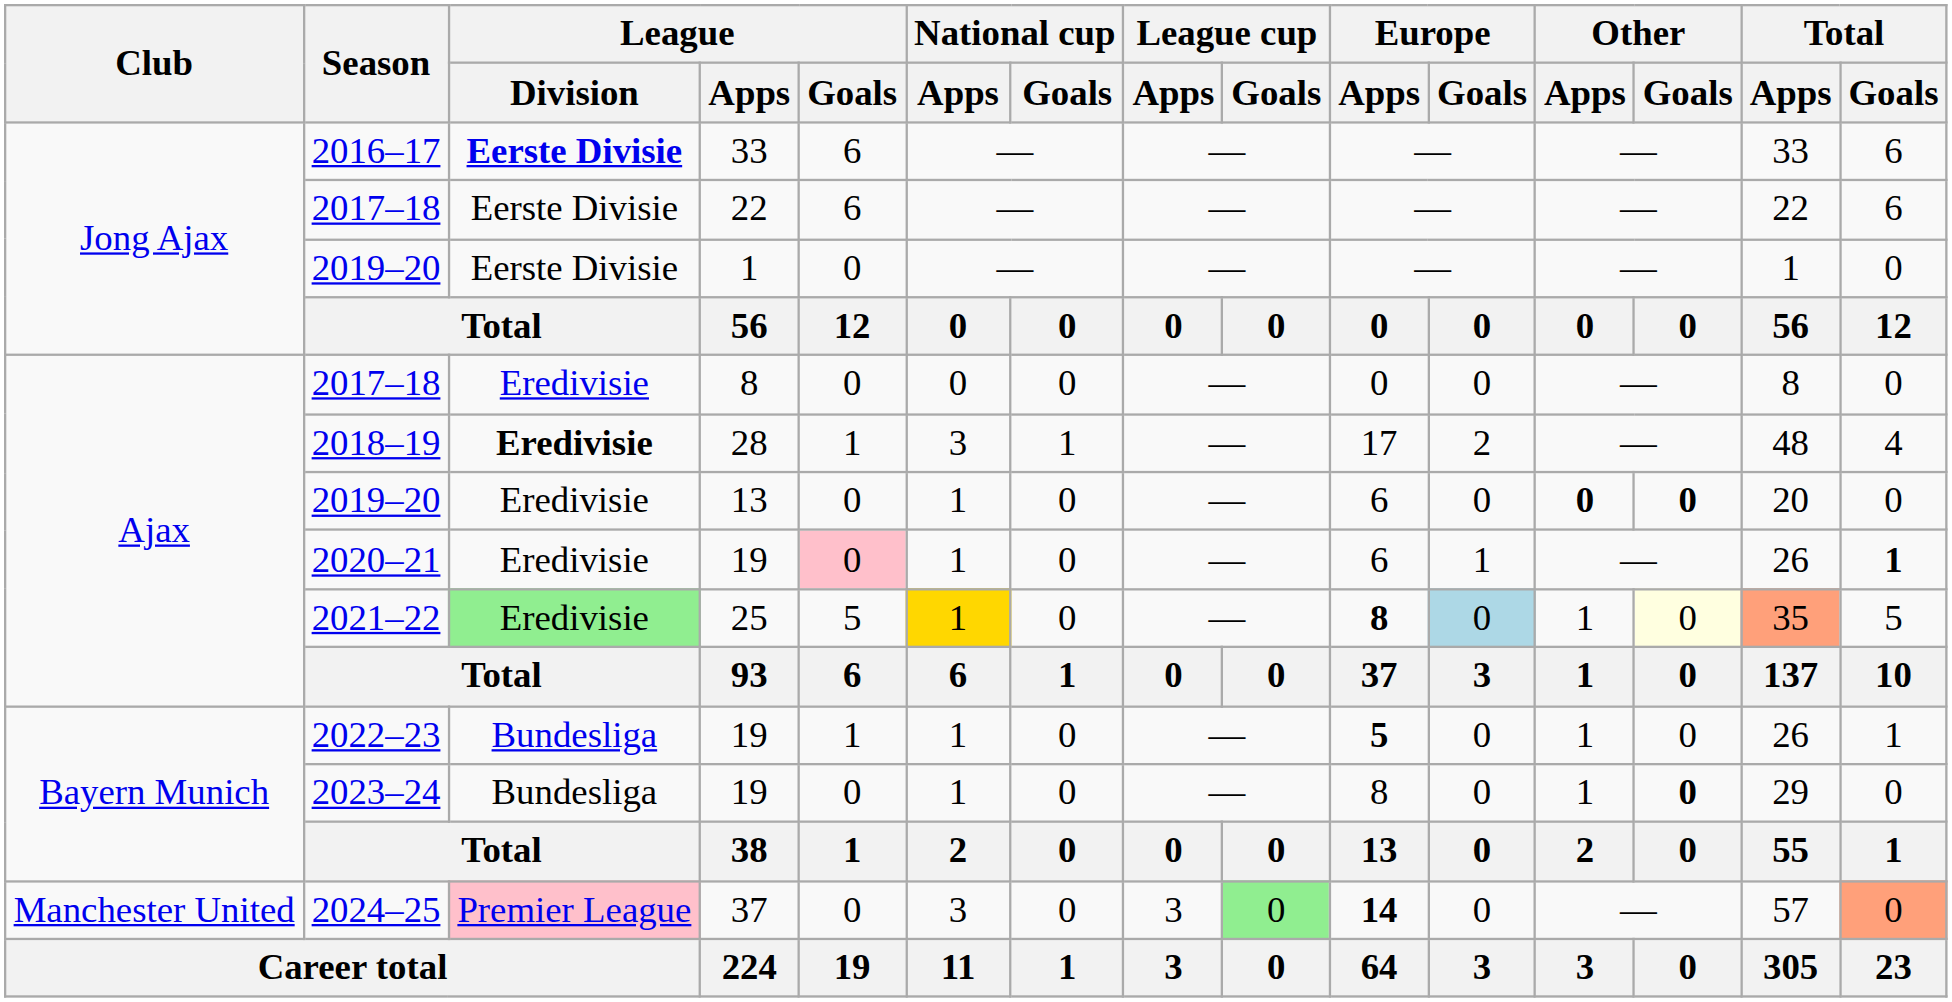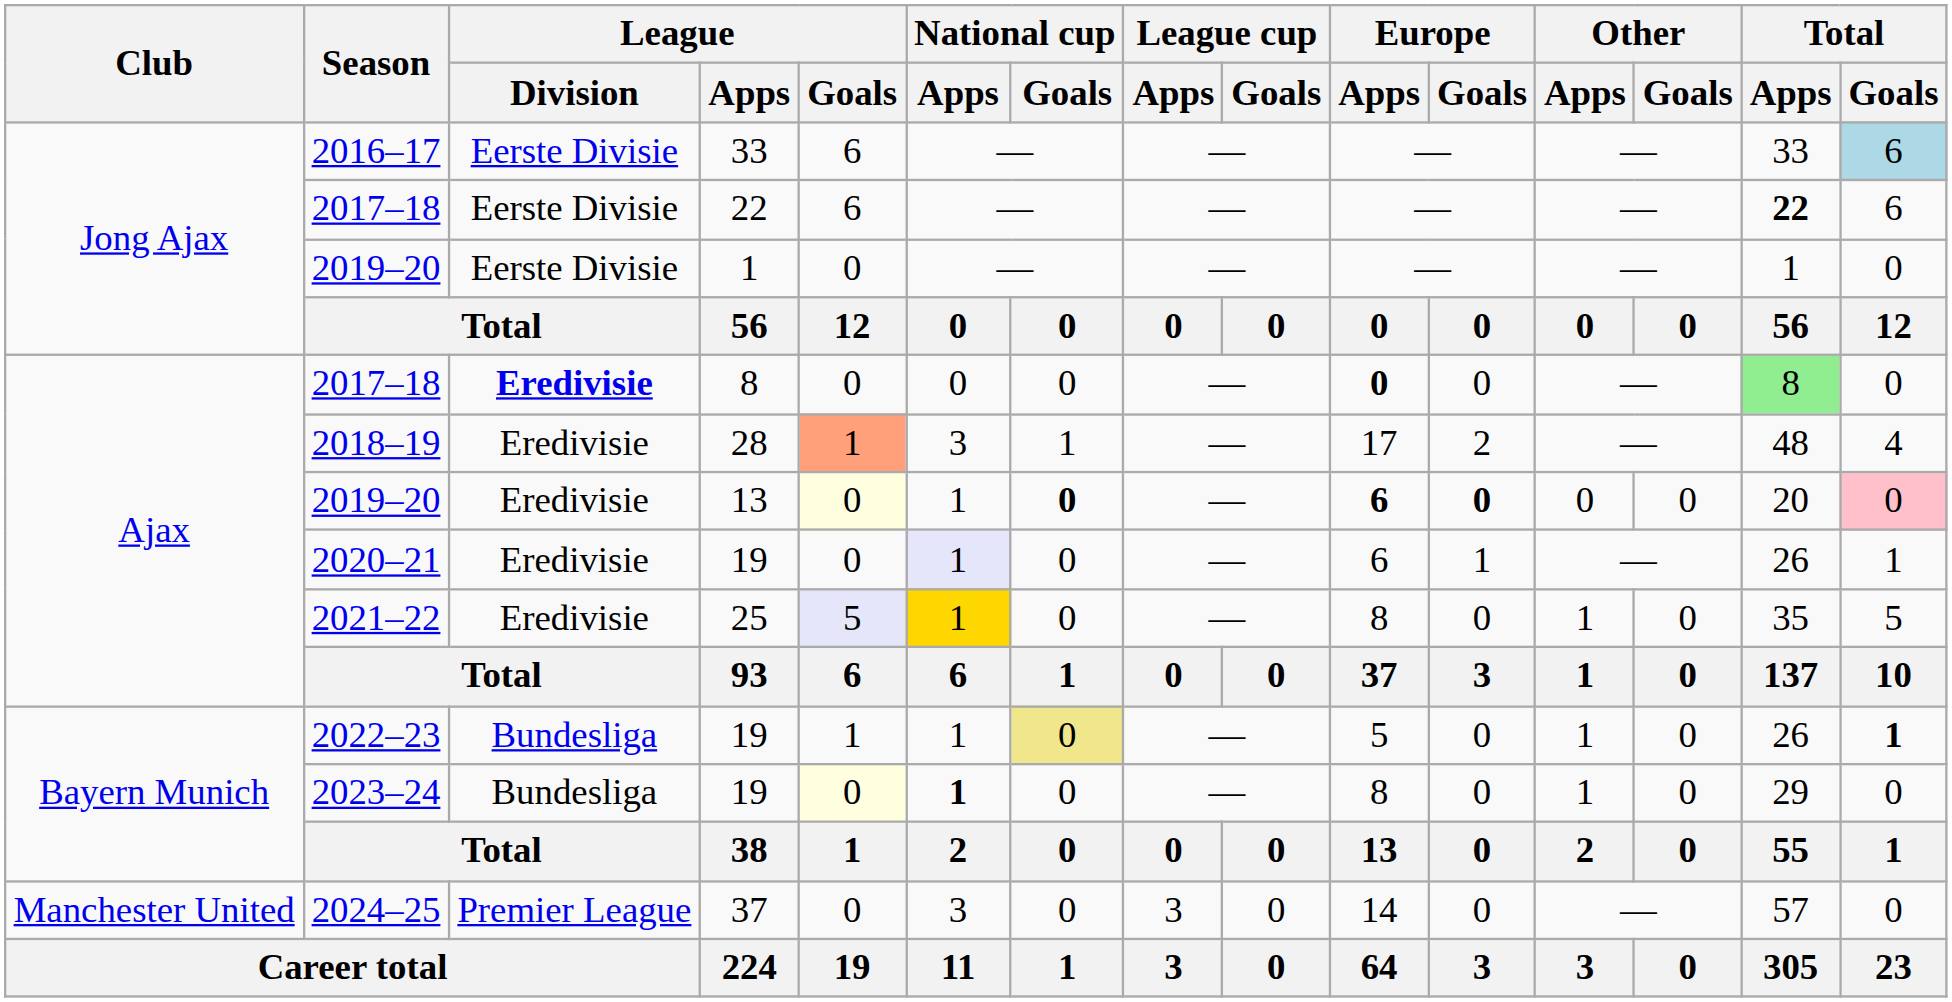(574, 150) bold -> (574, 150) normal
(1893, 150) no background -> (1893, 150) lightblue background
(1791, 208) normal -> (1791, 208) bold
(574, 383) normal -> (574, 383) bold
(1379, 383) normal -> (1379, 383) bold
(1791, 383) no background -> (1791, 383) lightgreen background
(574, 442) bold -> (574, 442) normal
(852, 442) no background -> (852, 442) lightsalmon background
(852, 500) no background -> (852, 500) lightyellow background
(1067, 500) normal -> (1067, 500) bold
(1379, 500) normal -> (1379, 500) bold
(1482, 500) normal -> (1482, 500) bold
(1585, 500) bold -> (1585, 500) normal
(1688, 500) bold -> (1688, 500) normal
(1893, 500) no background -> (1893, 500) pink background
(852, 558) pink background -> (852, 558) no background
(958, 558) no background -> (958, 558) lavender background
(1893, 558) bold -> (1893, 558) normal
(574, 617) lightgreen background -> (574, 617) no background
(852, 617) no background -> (852, 617) lavender background
(1379, 617) bold -> (1379, 617) normal
(1482, 617) lightblue background -> (1482, 617) no background
(1688, 617) lightyellow background -> (1688, 617) no background
(1791, 617) lightsalmon background -> (1791, 617) no background
(1067, 734) no background -> (1067, 734) khaki background
(1379, 734) bold -> (1379, 734) normal
(1893, 734) normal -> (1893, 734) bold
(852, 792) no background -> (852, 792) lightyellow background
(958, 792) normal -> (958, 792) bold
(1688, 792) bold -> (1688, 792) normal
(574, 909) pink background -> (574, 909) no background
(1276, 909) lightgreen background -> (1276, 909) no background
(1379, 909) bold -> (1379, 909) normal
(1893, 909) lightsalmon background -> (1893, 909) no background
